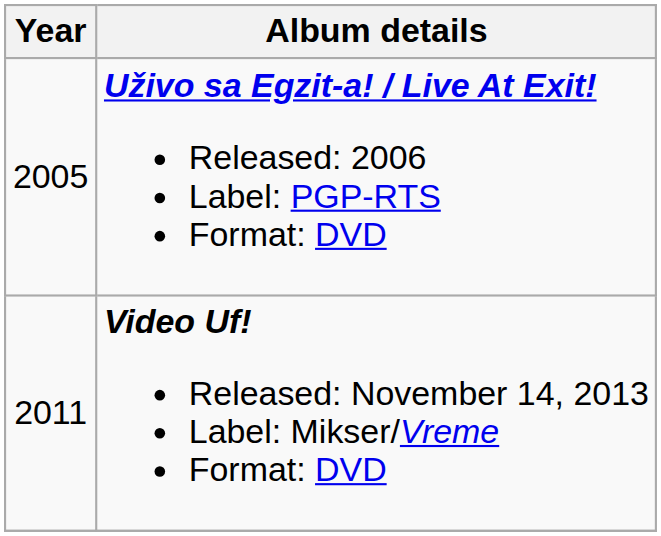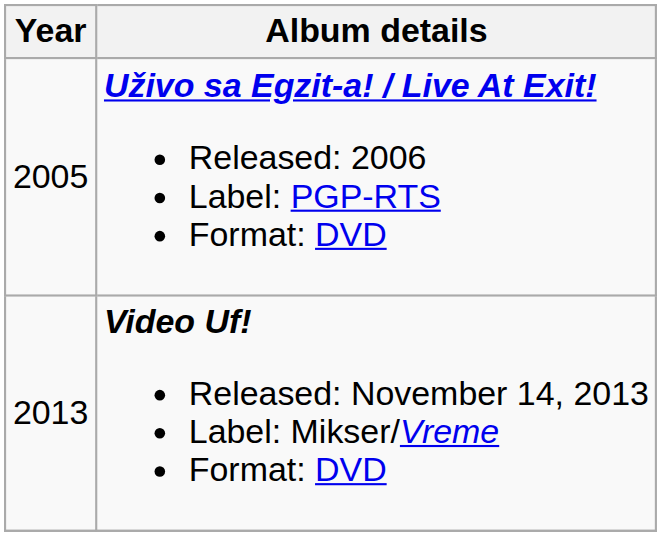(51, 412) 2011 -> (51, 412) 2013
